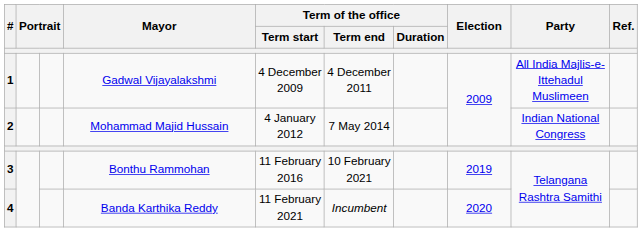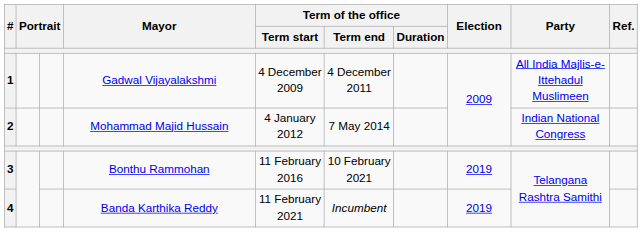(479, 208) 2020 -> (479, 208) 2019
